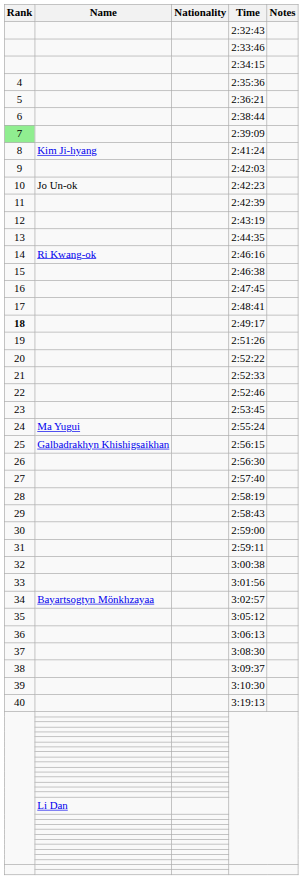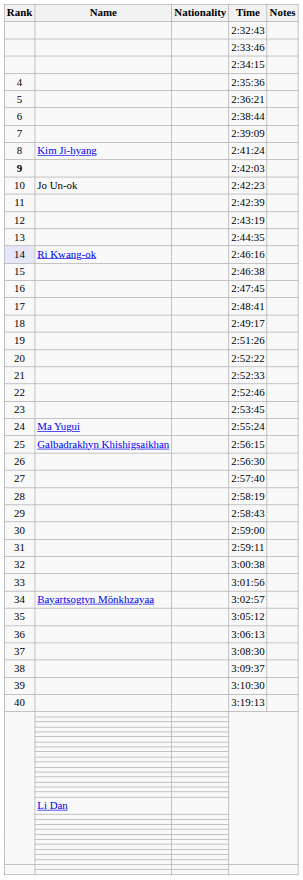(20, 133) lightgreen background -> (20, 133) no background
(20, 168) normal -> (20, 168) bold
(20, 254) no background -> (20, 254) lavender background
(20, 323) bold -> (20, 323) normal
